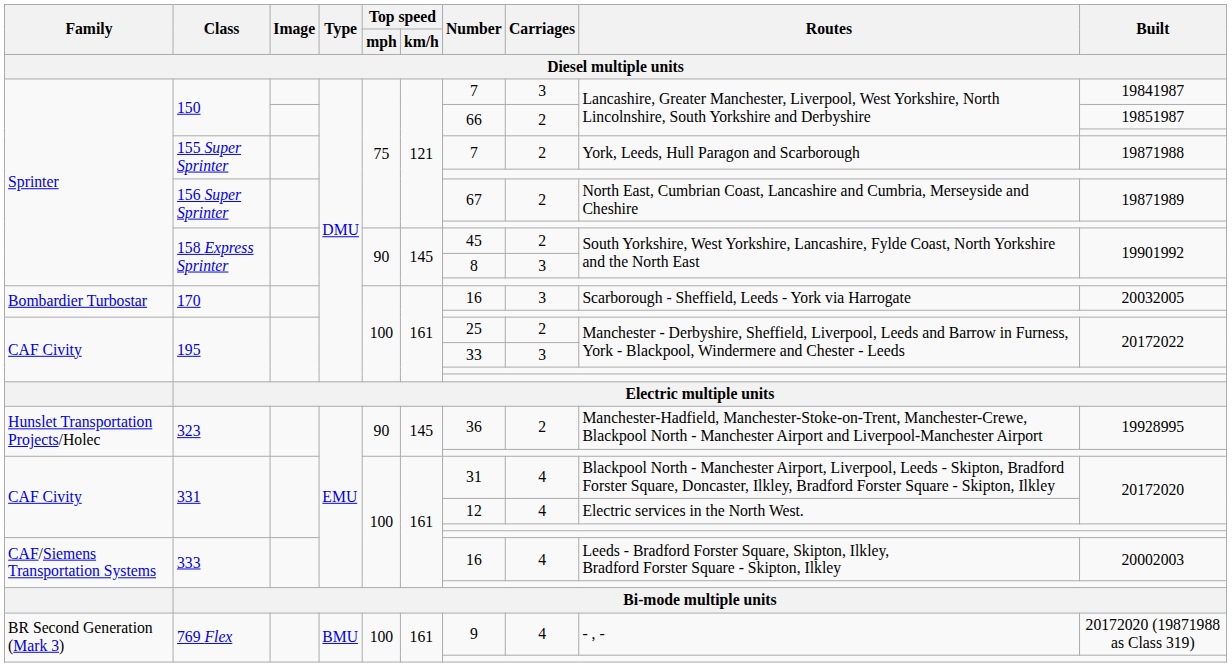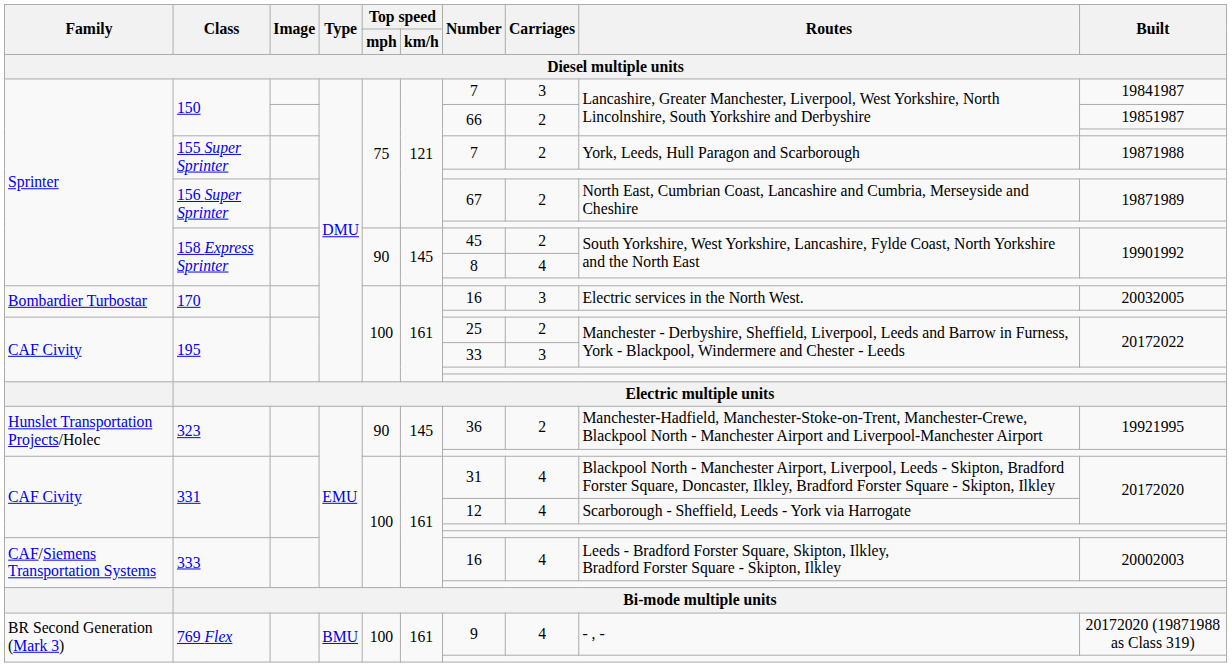(542, 265) 3 -> (542, 265) 4
(747, 297) Scarborough - Sheffield, Leeds - York via Harrogate -> (693, 297) Electric services in the North West.
(1153, 427) 19928995 -> (1153, 427) 19921995
(693, 511) Electric services in the North West. -> (747, 511) Scarborough - Sheffield, Leeds - York via Harrogate
